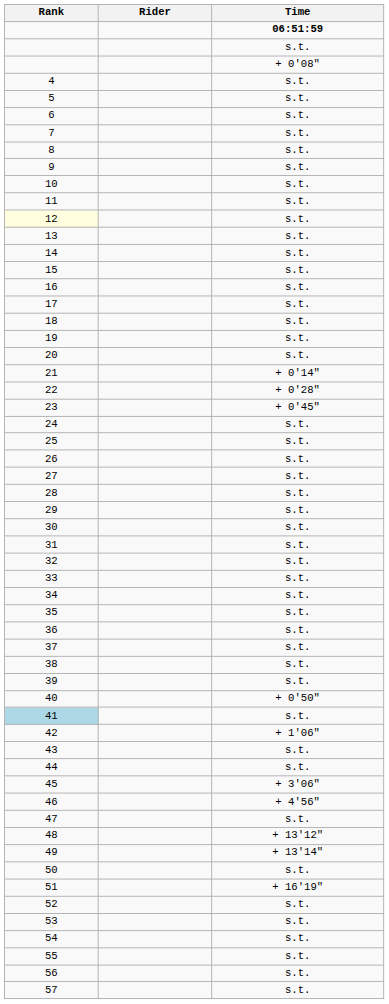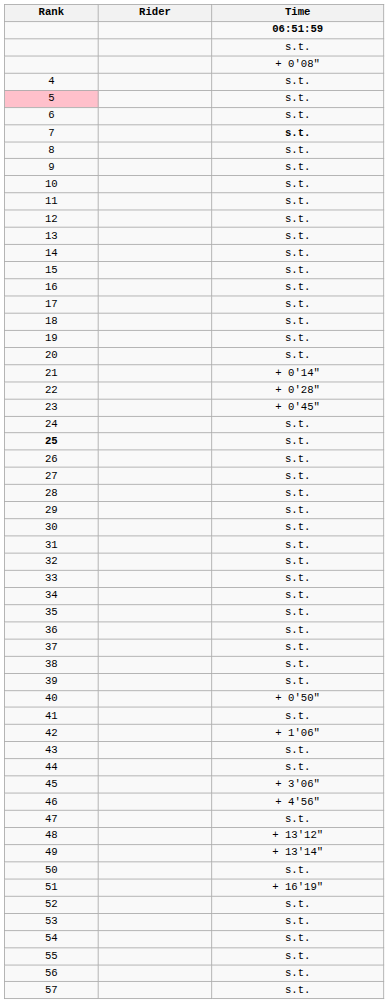(51, 99) no background -> (51, 99) pink background
(298, 133) normal -> (298, 133) bold
(51, 219) lightyellow background -> (51, 219) no background
(51, 442) normal -> (51, 442) bold
(51, 716) lightblue background -> (51, 716) no background
